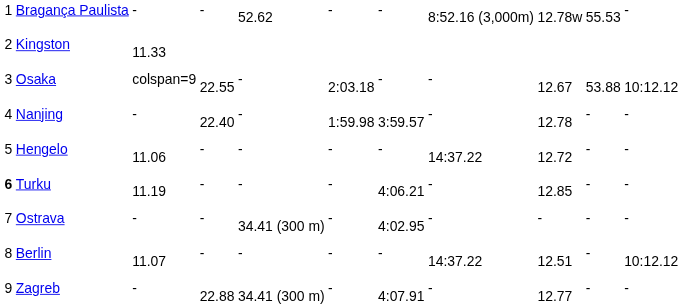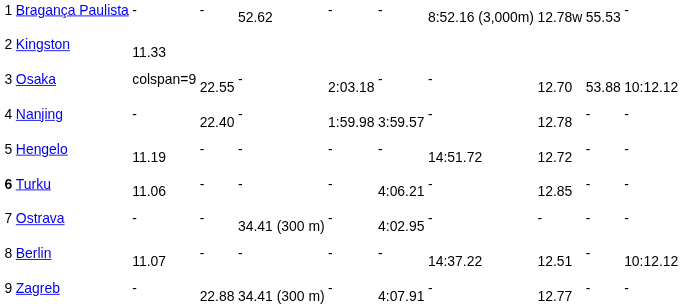(555, 87) 12.67 -> (555, 87) 12.70
(149, 157) 11.06 -> (149, 157) 11.19
(455, 157) 14:37.22 -> (455, 157) 14:51.72
(149, 192) 11.19 -> (149, 192) 11.06
